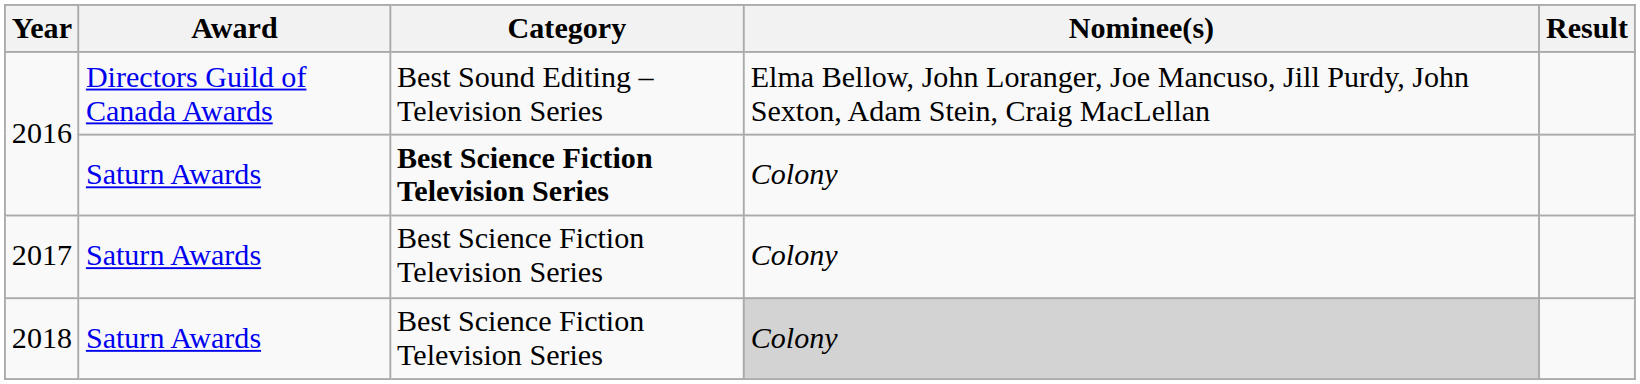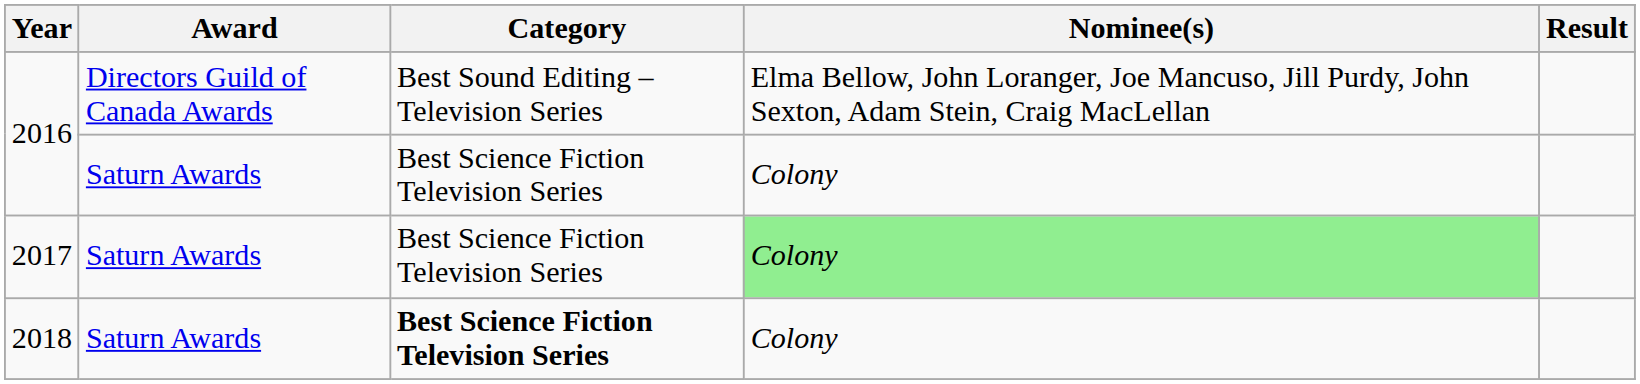(525, 174) bold -> (521, 174) normal
(794, 256) no background -> (794, 256) lightgreen background
(521, 337) normal -> (525, 337) bold
(794, 337) lightgrey background -> (794, 337) no background
